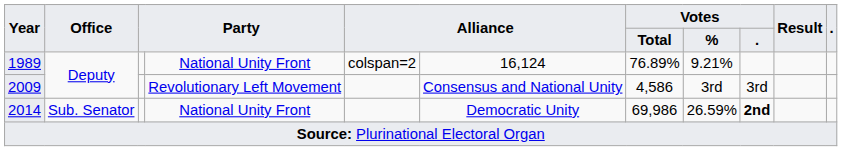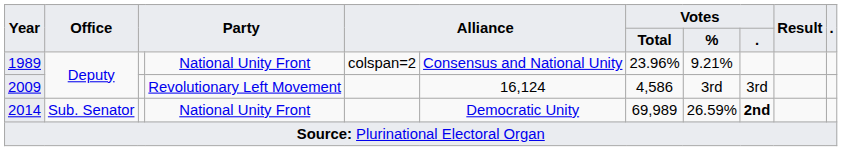(523, 63) 16,124 -> (523, 63) Consensus and National Unity
(655, 63) 76.89% -> (655, 63) 23.96%
(523, 87) Consensus and National Unity -> (523, 87) 16,124
(655, 110) 69,986 -> (655, 110) 69,989
